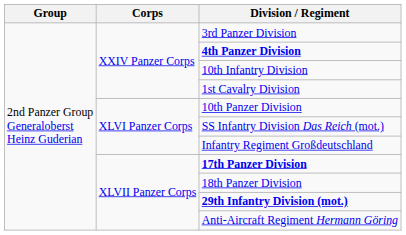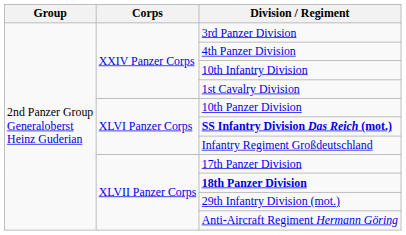(251, 51) bold -> (249, 51) normal
(293, 126) normal -> (297, 126) bold
(254, 164) bold -> (252, 164) normal
(252, 182) normal -> (254, 182) bold
(275, 201) bold -> (271, 201) normal
